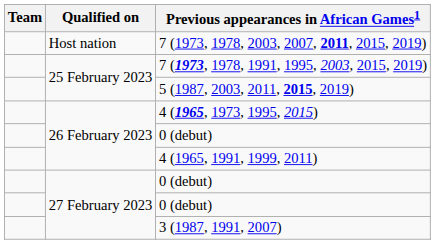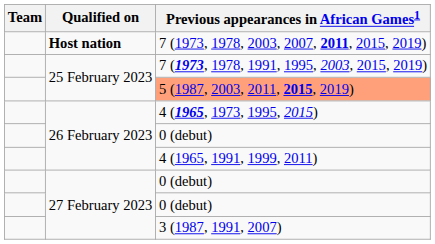(83, 43) normal -> (85, 43) bold
(256, 89) no background -> (256, 89) lightsalmon background
